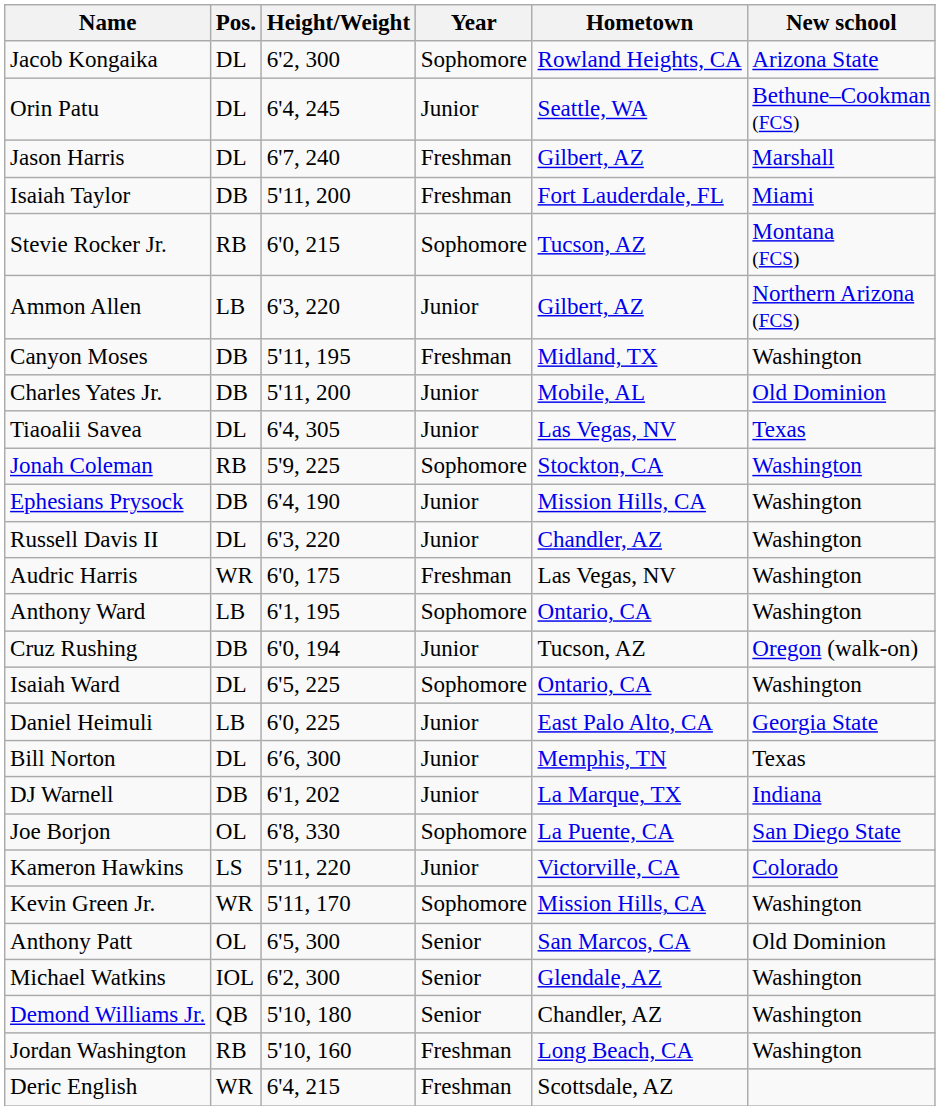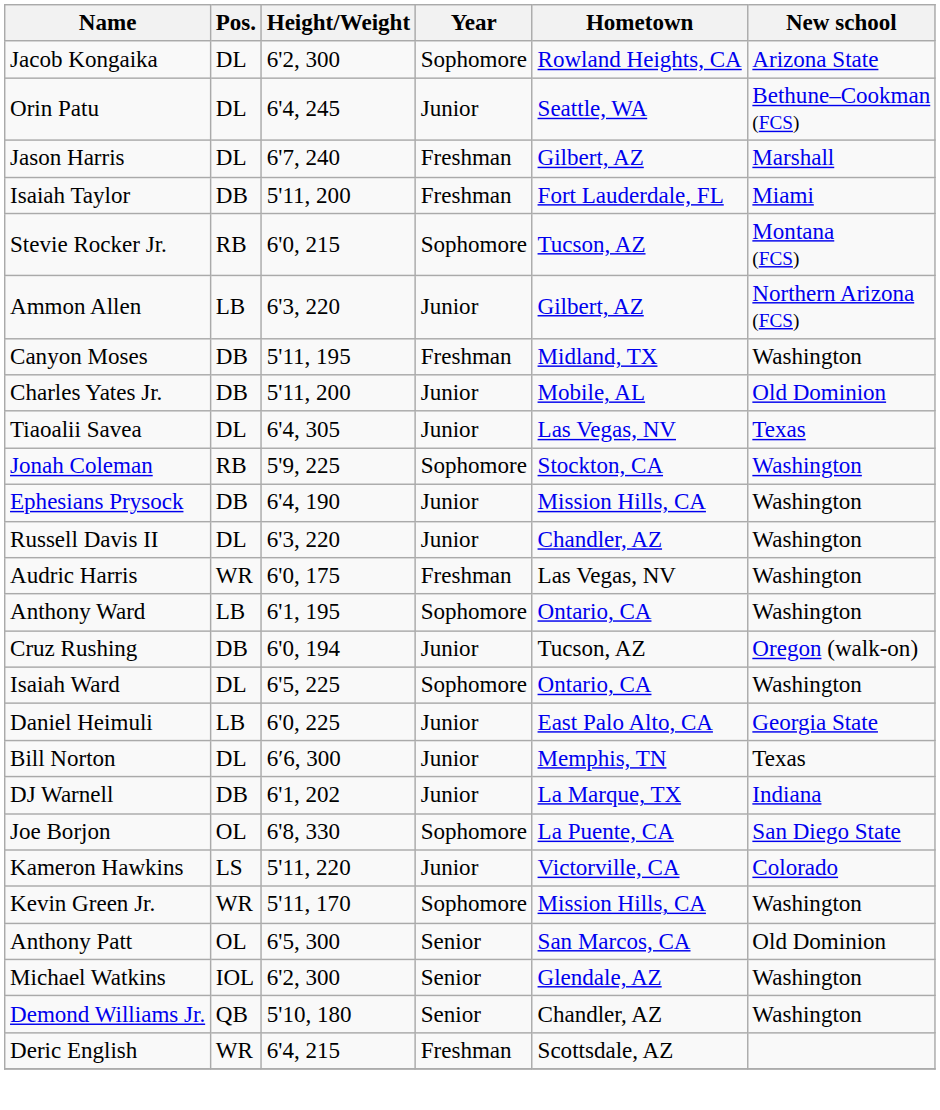- row: (98, 1050)
